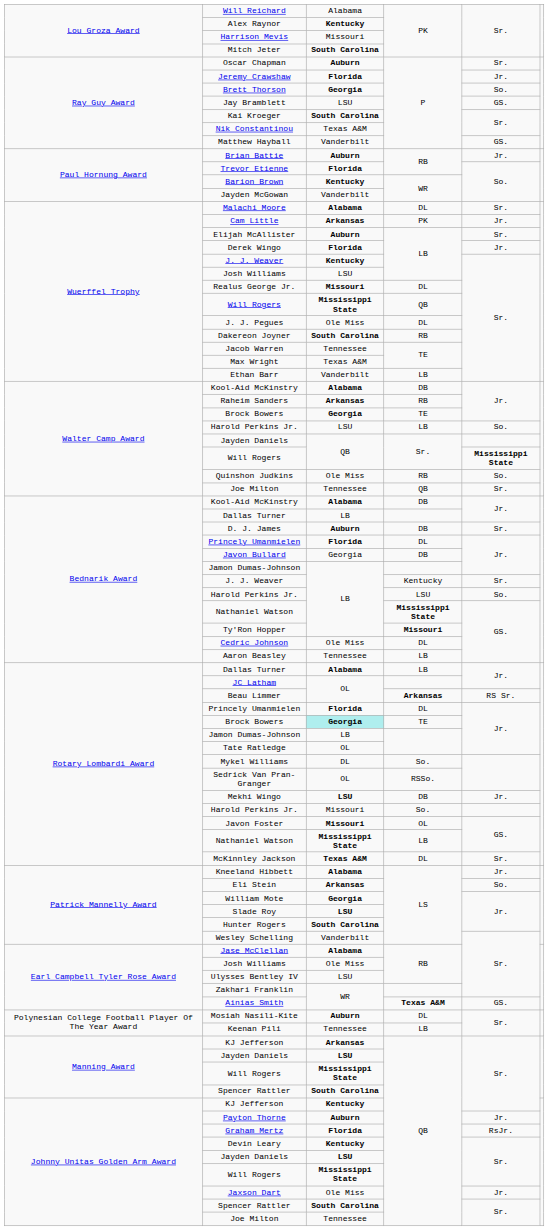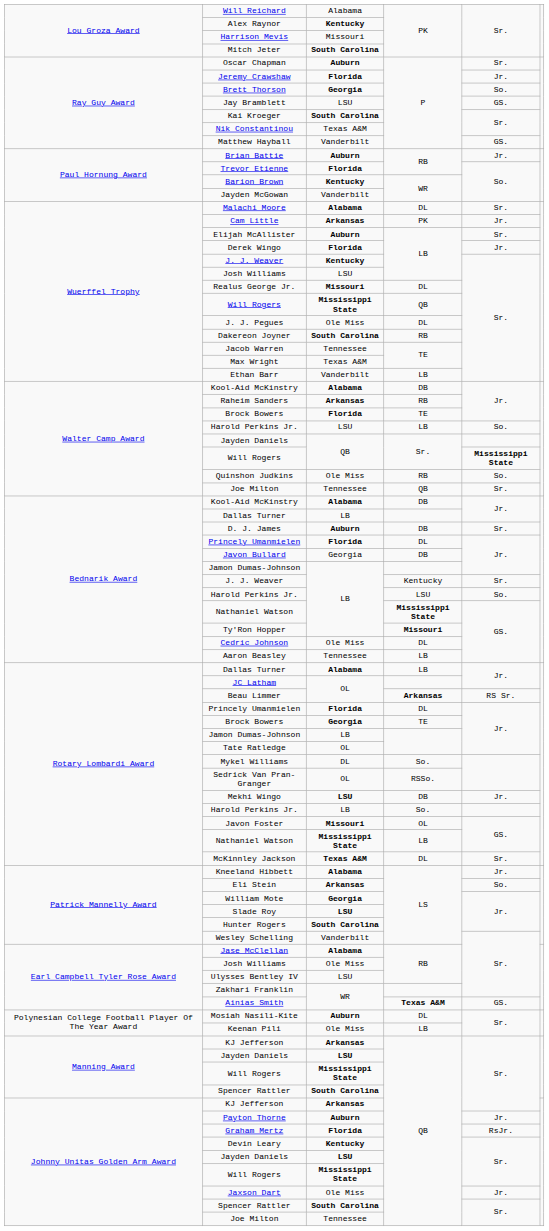(345, 414) Georgia -> (345, 414) Florida
(345, 722) paleturquoise background -> (345, 722) no background
(345, 810) Missouri -> (345, 810) LB
(345, 1029) Tennessee -> (345, 1029) Ole Miss
(345, 1104) Kentucky -> (345, 1104) Arkansas
